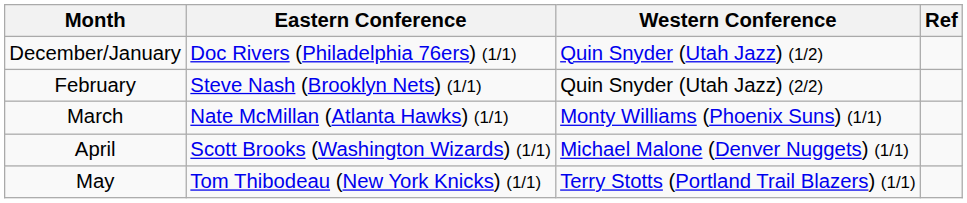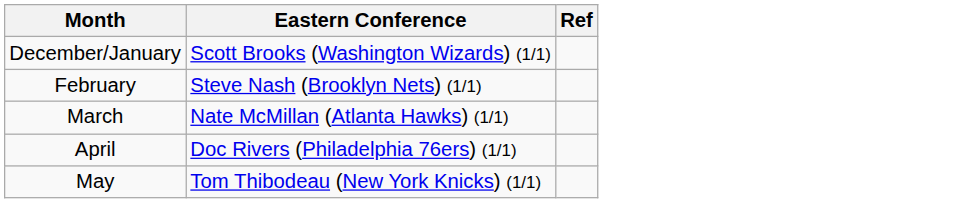- column: (738, 20)
(353, 52) Doc Rivers (Philadelphia 76ers) (1/1) -> (371, 52) Scott Brooks (Washington Wizards) (1/1)
(371, 149) Scott Brooks (Washington Wizards) (1/1) -> (353, 149) Doc Rivers (Philadelphia 76ers) (1/1)
